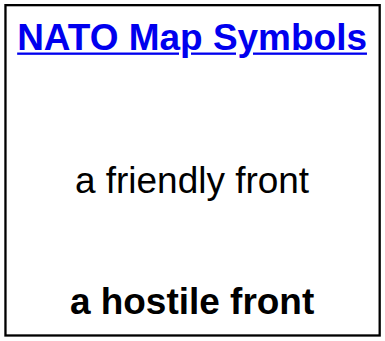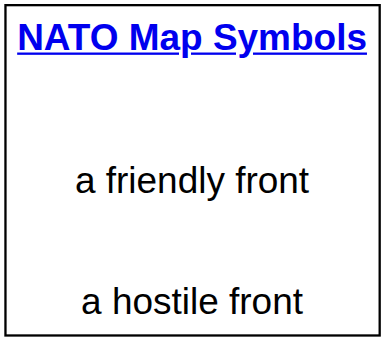(192, 301) bold -> (192, 301) normal
